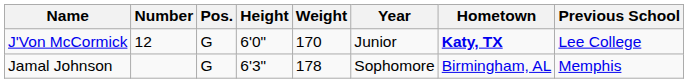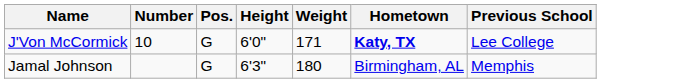- column: (394, 16)
(143, 41) 12 -> (143, 41) 10
(309, 41) 170 -> (309, 41) 171
(309, 66) 178 -> (309, 66) 180
